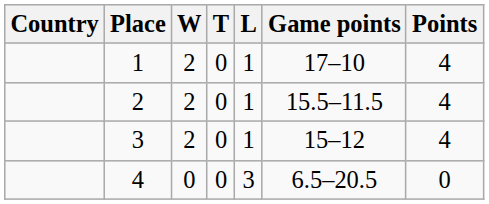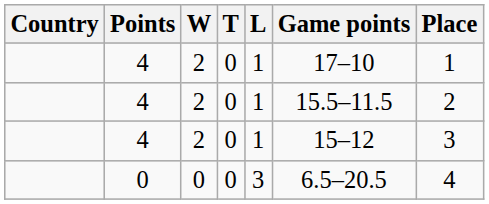columns swapped: (138, 23) <-> (445, 23)
